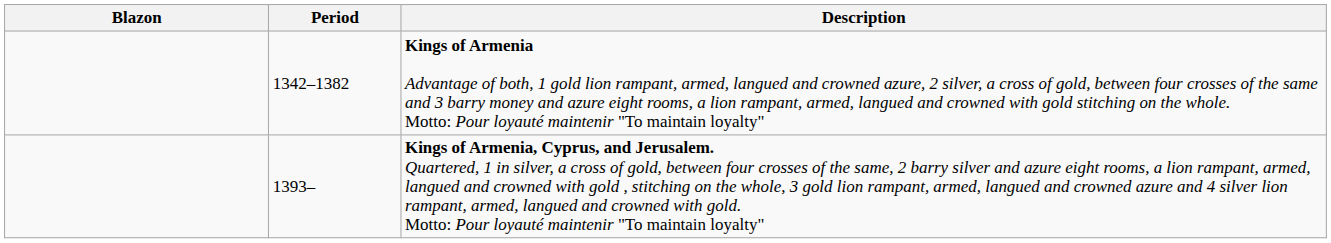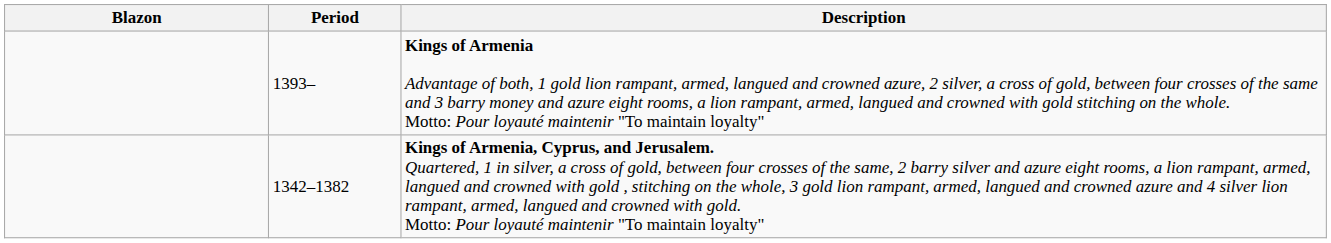(311, 83) 1342–1382 -> (294, 83) 1393–
(294, 186) 1393– -> (311, 186) 1342–1382
